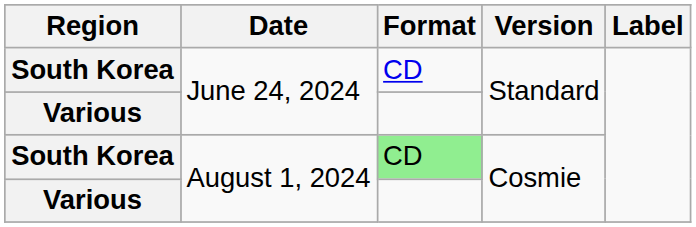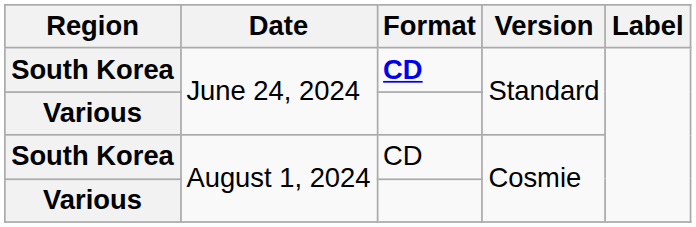(403, 69) normal -> (403, 69) bold
(403, 156) lightgreen background -> (403, 156) no background
